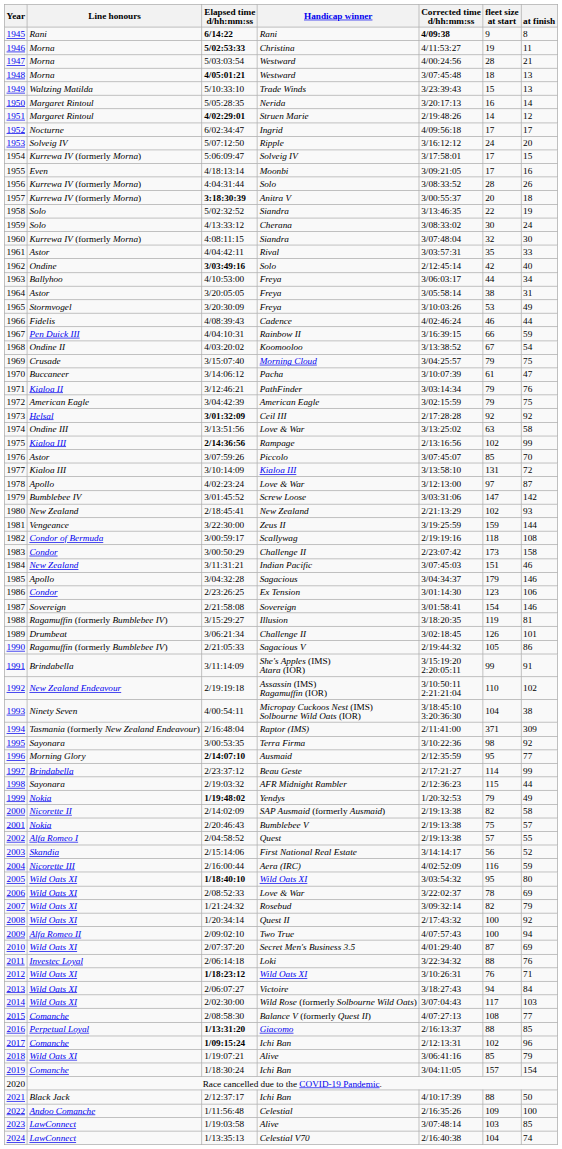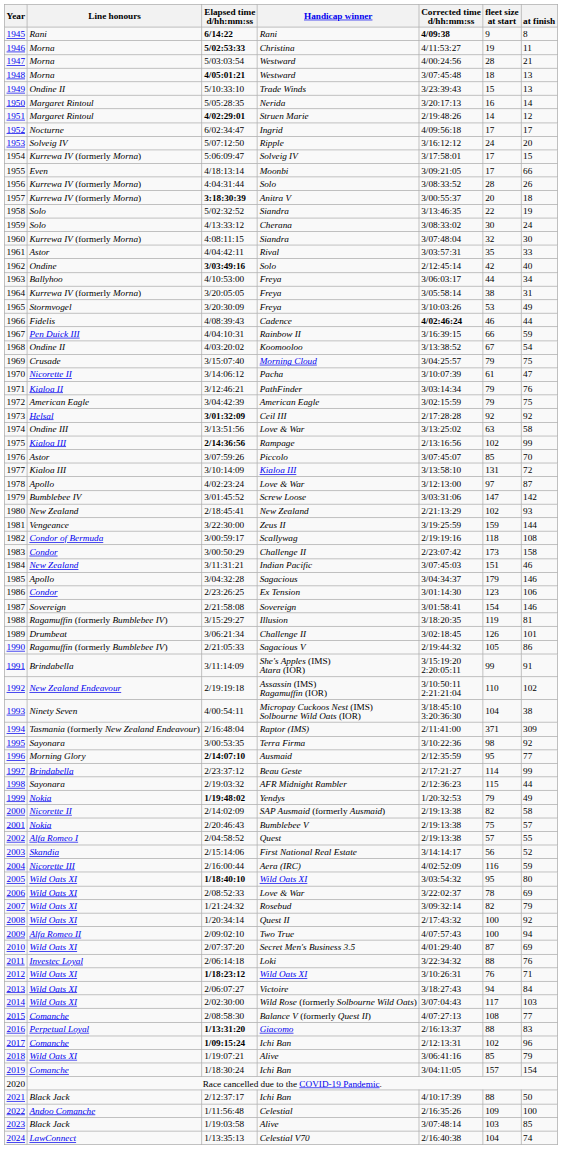(61, 89) Waltzing Matilda -> (47, 89) Ondine II
(528, 170) 16 -> (528, 170) 66
(39, 293) Astor -> (85, 293) Kurrewa IV (formerly Morna)
(441, 320) normal -> (442, 320) bold
(49, 375) Buccaneer -> (51, 375) Nicorette II
(528, 1029) 85 -> (528, 1029) 83
(53, 1124) LawConnect -> (50, 1124) Black Jack
